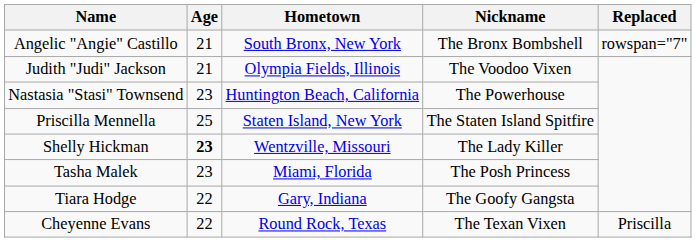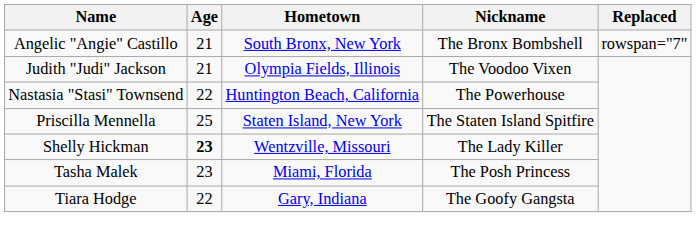(204, 95) 23 -> (204, 95) 22
- row: (96, 224)
